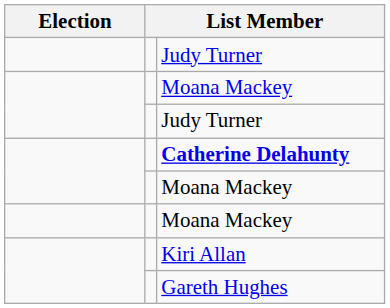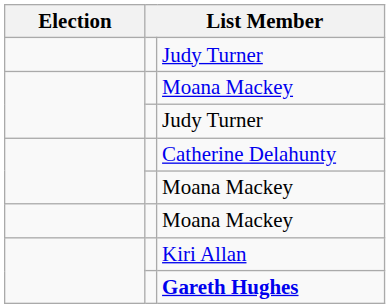(255, 154) bold -> (249, 154) normal
(224, 287) normal -> (230, 287) bold
